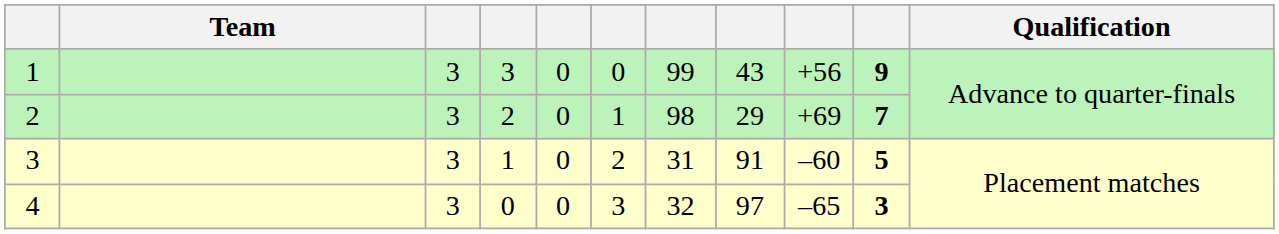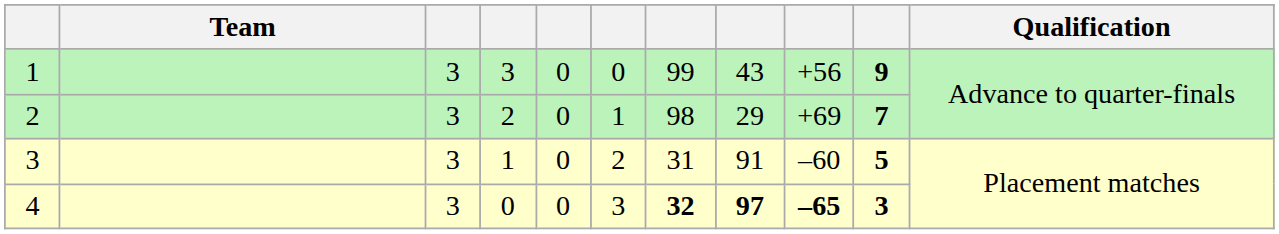(681, 205) normal -> (681, 205) bold
(750, 205) normal -> (750, 205) bold
(819, 205) normal -> (819, 205) bold
